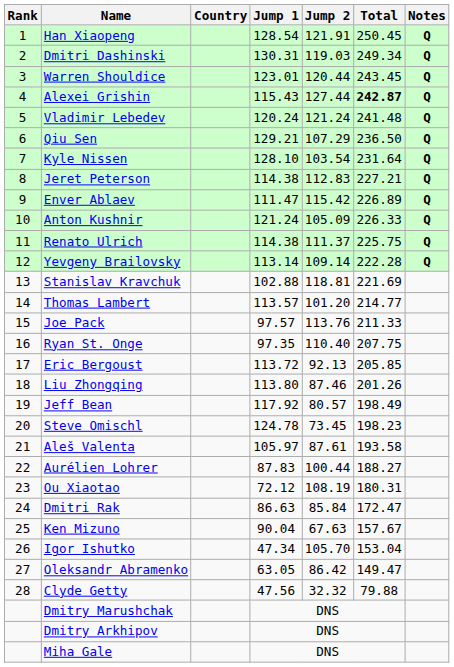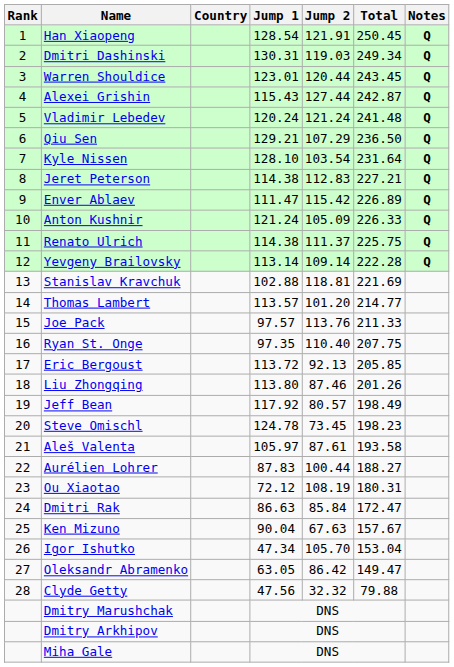(379, 97) bold -> (379, 97) normal
